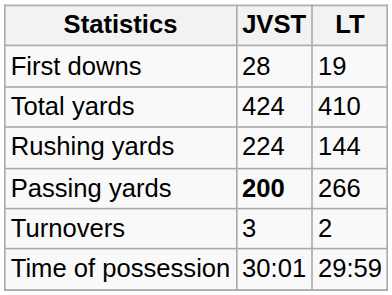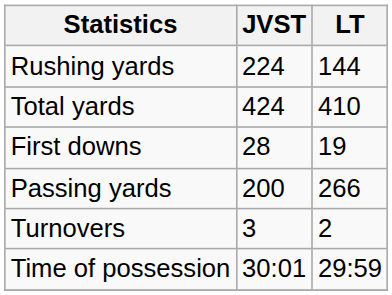rows swapped: (76, 66) <-> (93, 147)
(263, 187) bold -> (263, 187) normal
